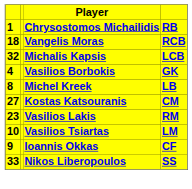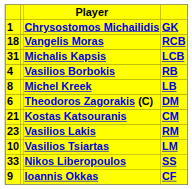(170, 27) RB -> (170, 27) GK
(13, 57) 32 -> (13, 57) 31
(170, 72) GK -> (170, 72) RB
+ row: (89, 102)
(13, 102) 27 -> (13, 117) 21
rows swapped: (75, 161) <-> (61, 146)
